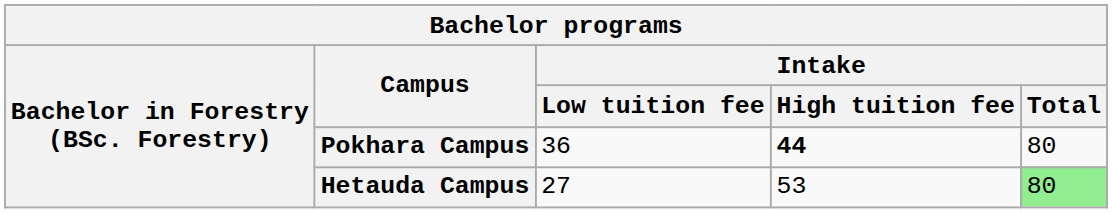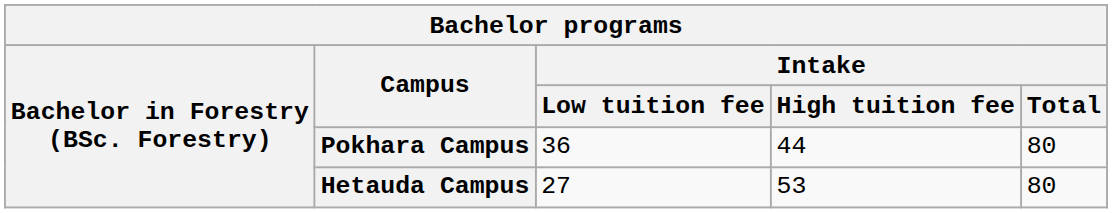(791, 147) bold -> (791, 147) normal
(1042, 187) lightgreen background -> (1042, 187) no background
